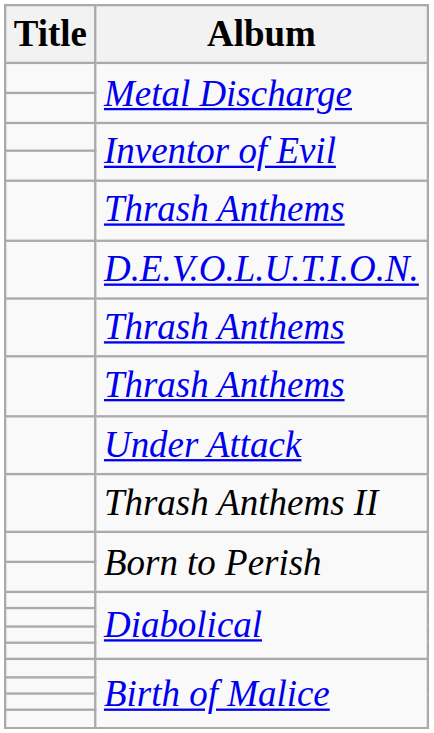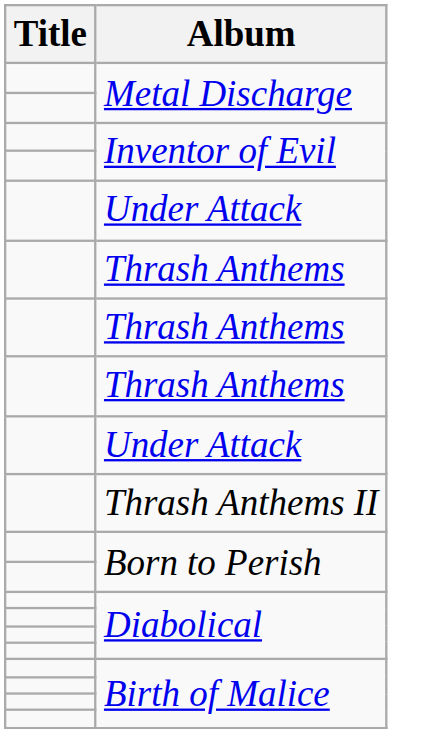(224, 209) Thrash Anthems -> (203, 209) Under Attack
(261, 268) D.E.V.O.L.U.T.I.O.N. -> (224, 268) Thrash Anthems
